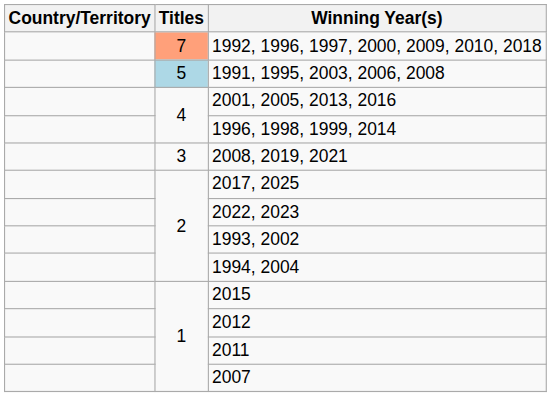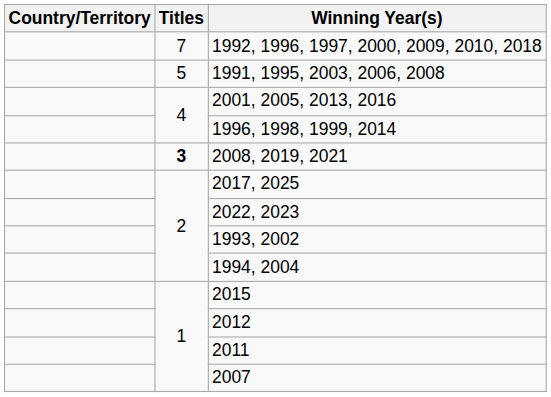(181, 45) lightsalmon background -> (181, 45) no background
(181, 73) lightblue background -> (181, 73) no background
(181, 156) normal -> (181, 156) bold
